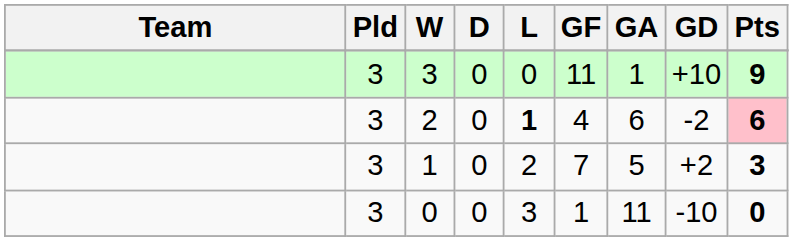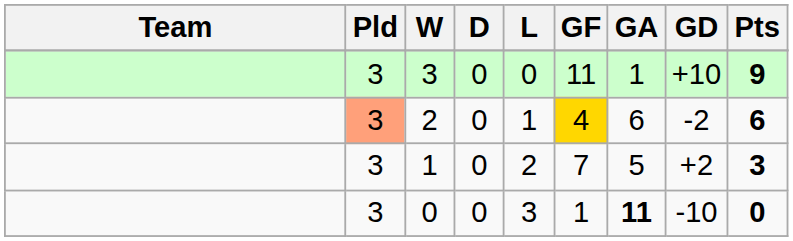(375, 119) no background -> (375, 119) lightsalmon background
(529, 119) bold -> (529, 119) normal
(581, 119) no background -> (581, 119) gold background
(757, 119) pink background -> (757, 119) no background
(637, 212) normal -> (637, 212) bold
